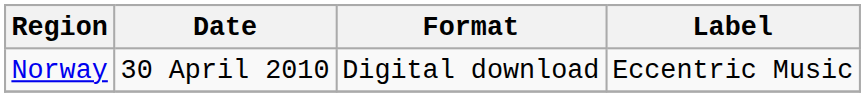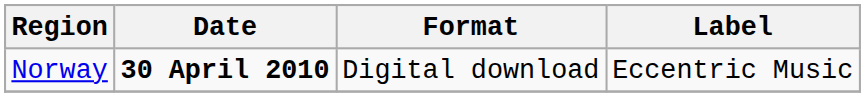(225, 70) normal -> (225, 70) bold
